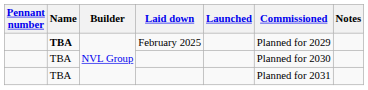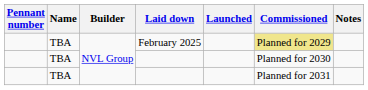(61, 42) bold -> (61, 42) normal
(294, 42) no background -> (294, 42) khaki background
